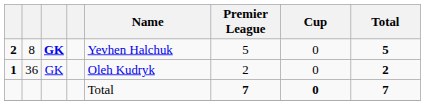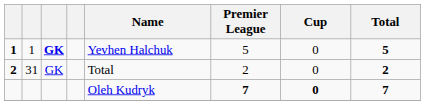(13, 49) 2 -> (13, 49) 1
(32, 49) 8 -> (32, 49) 1
(13, 69) 1 -> (13, 69) 2
(32, 69) 36 -> (32, 69) 31
(121, 69) Oleh Kudryk -> (101, 69) Total
(101, 89) Total -> (121, 89) Oleh Kudryk
